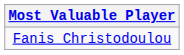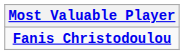(92, 39) normal -> (92, 39) bold
